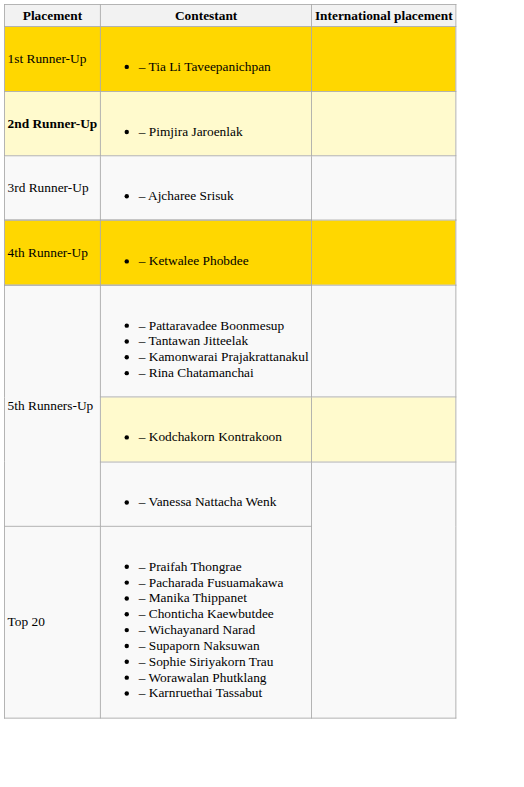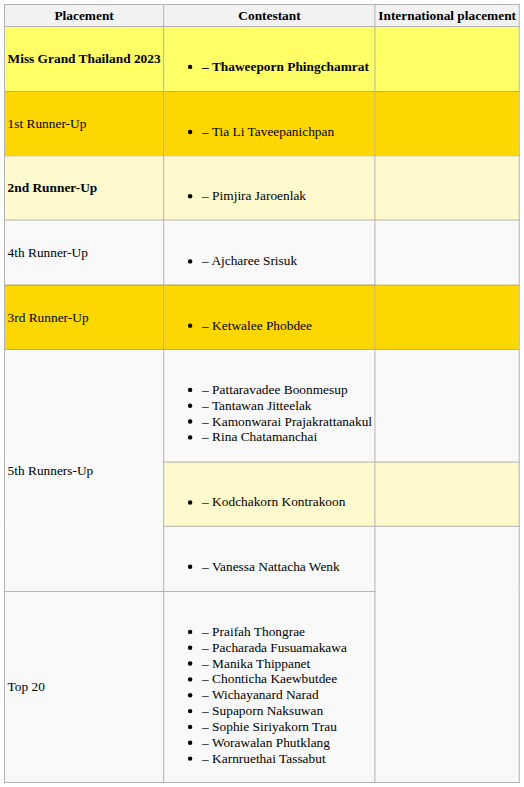+ row: (269, 67)
(48, 188) 3rd Runner-Up -> (48, 252) 4th Runner-Up
(48, 252) 4th Runner-Up -> (48, 317) 3rd Runner-Up
